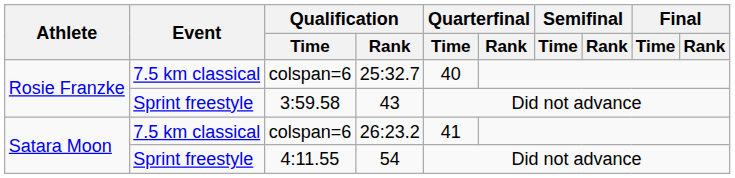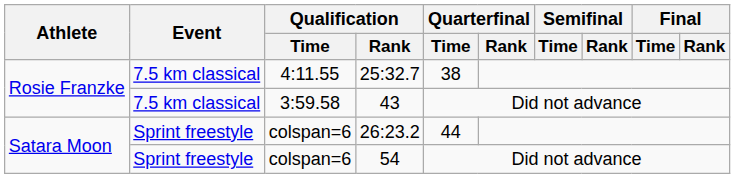(310, 75) colspan=6 -> (310, 75) 4:11.55
(451, 75) 40 -> (451, 75) 38
(193, 103) Sprint freestyle -> (197, 103) 7.5 km classical
(197, 131) 7.5 km classical -> (193, 131) Sprint freestyle
(451, 131) 41 -> (451, 131) 44
(310, 160) 4:11.55 -> (310, 160) colspan=6
